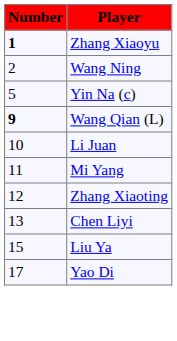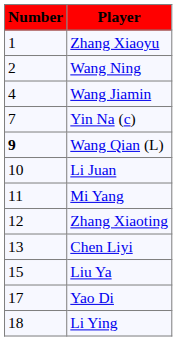(12, 42) bold -> (12, 42) normal
+ row: (111, 93)
(12, 93) 5 -> (12, 119) 7
+ row: (94, 323)
